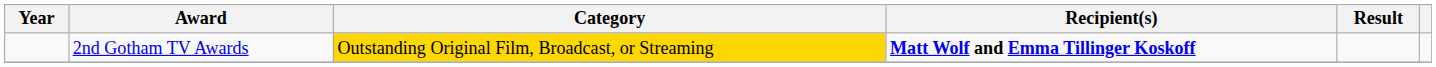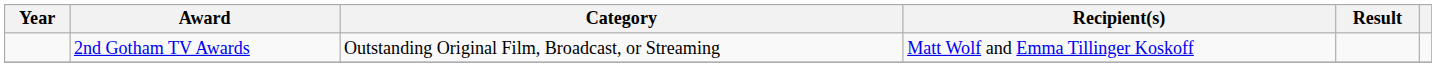(526, 47) gold background -> (532, 47) no background
(1043, 47) bold -> (1050, 47) normal
